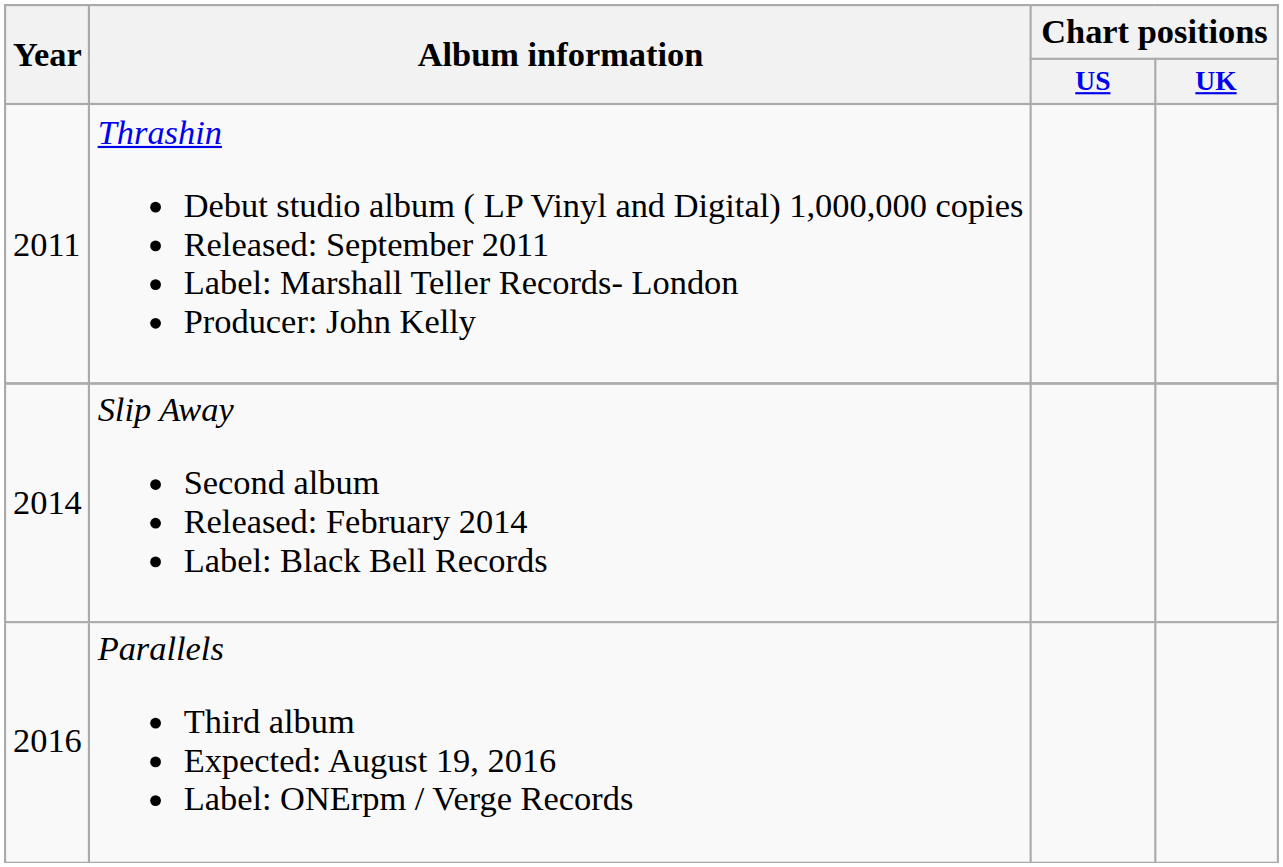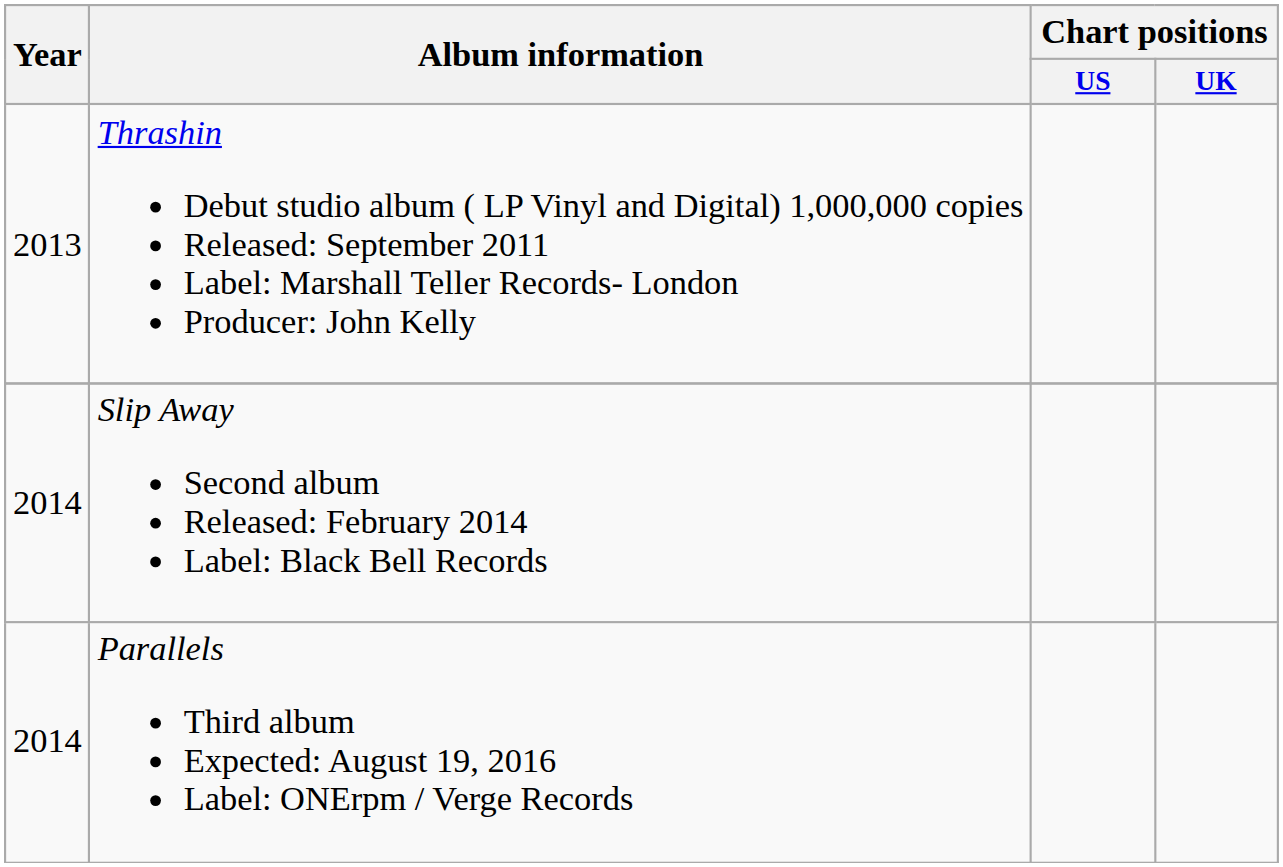(47, 243) 2011 -> (47, 243) 2013
(47, 741) 2016 -> (47, 741) 2014
